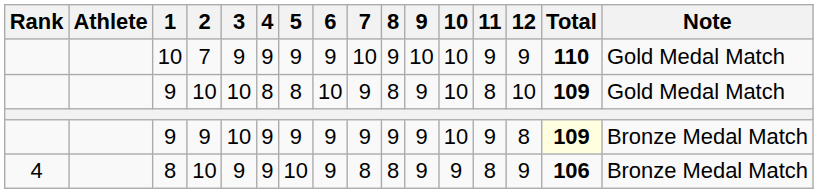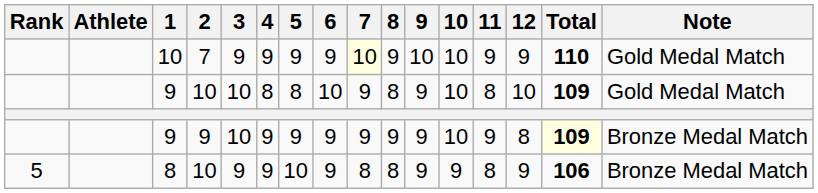(365, 56) no background -> (365, 56) lightyellow background
(37, 171) 4 -> (37, 171) 5
